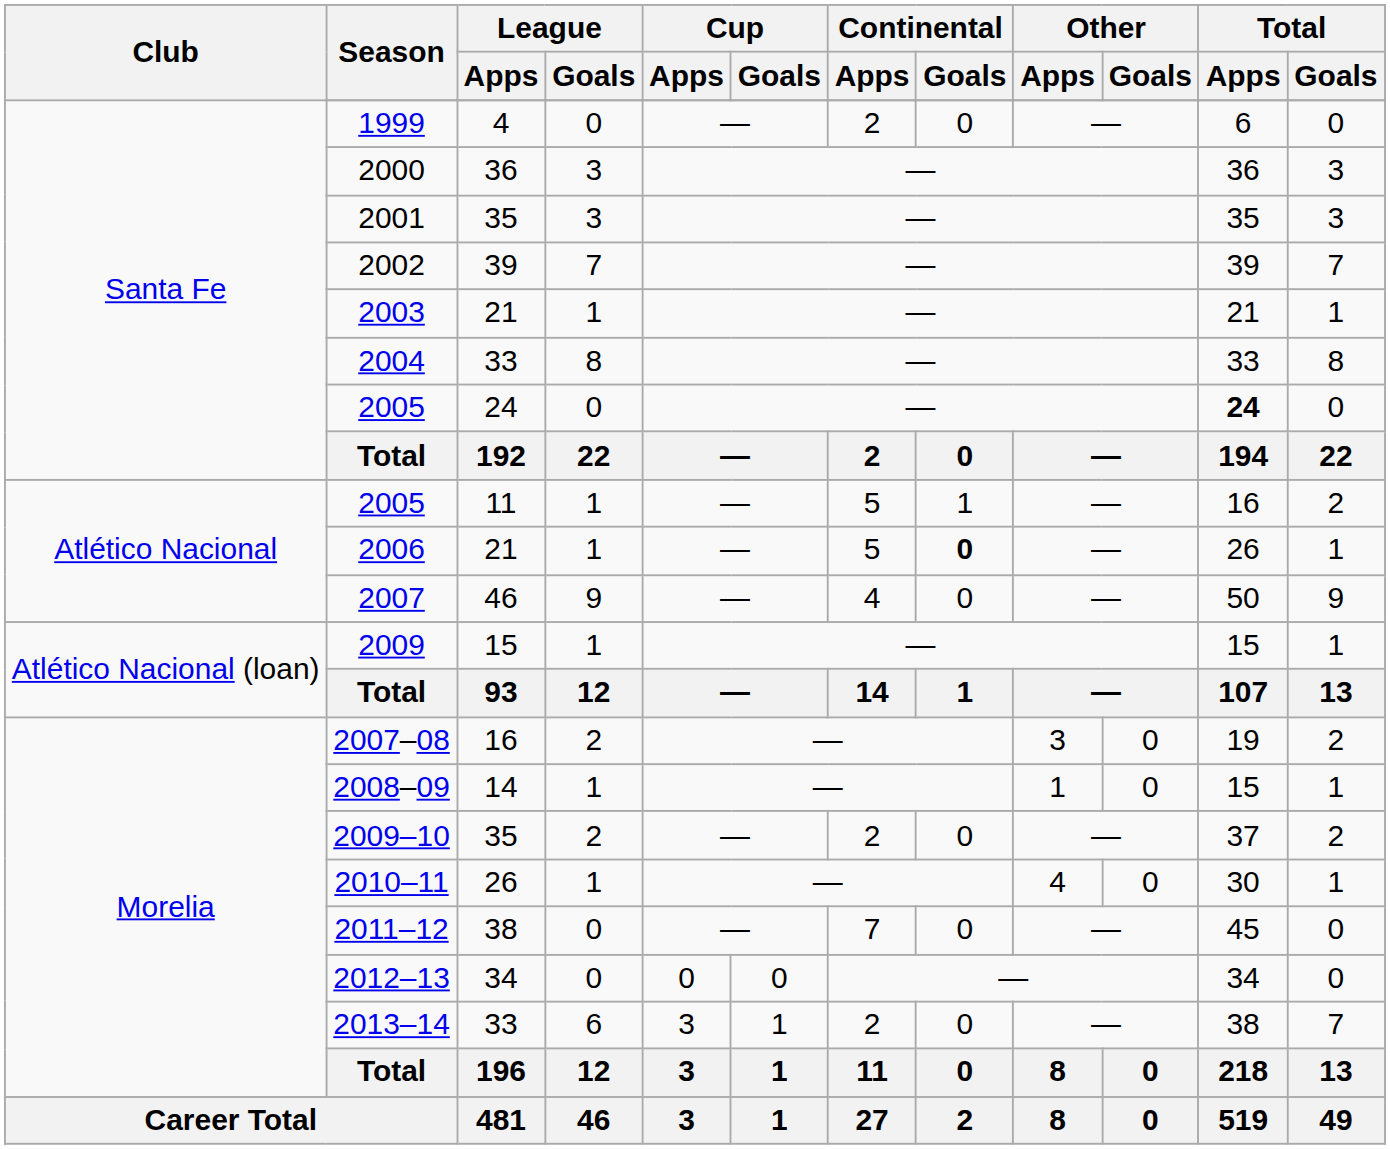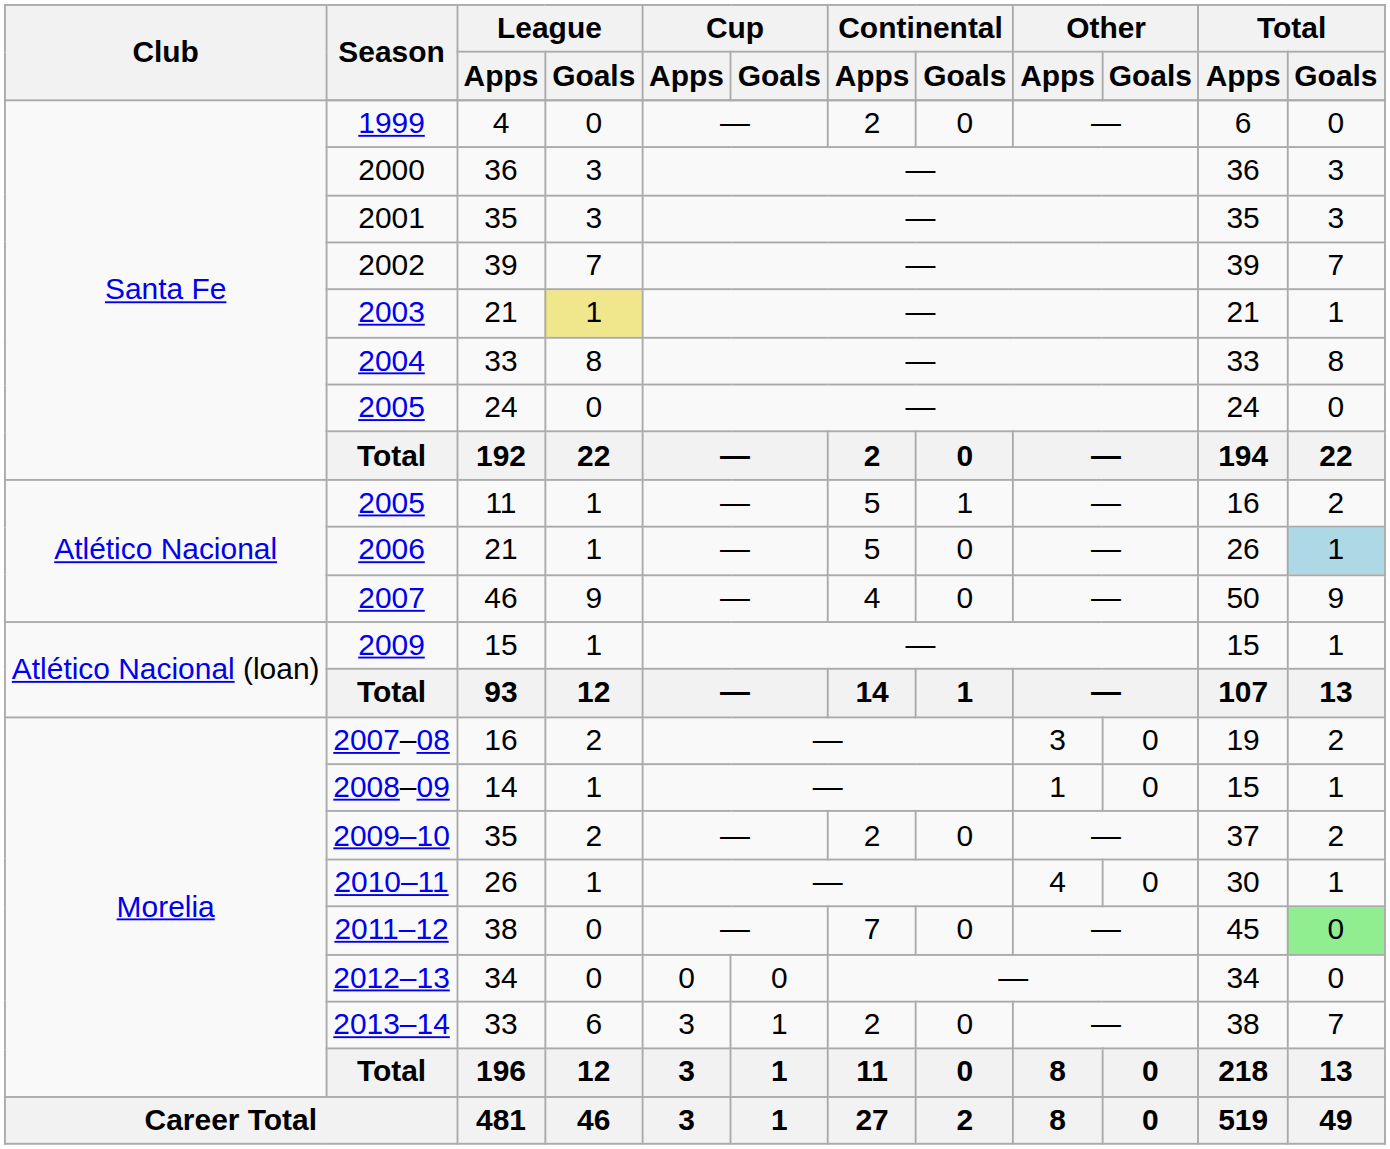(594, 312) no background -> (594, 312) khaki background
(1243, 407) bold -> (1243, 407) normal
(965, 550) bold -> (965, 550) normal
(1336, 550) no background -> (1336, 550) lightblue background
(1336, 929) no background -> (1336, 929) lightgreen background
